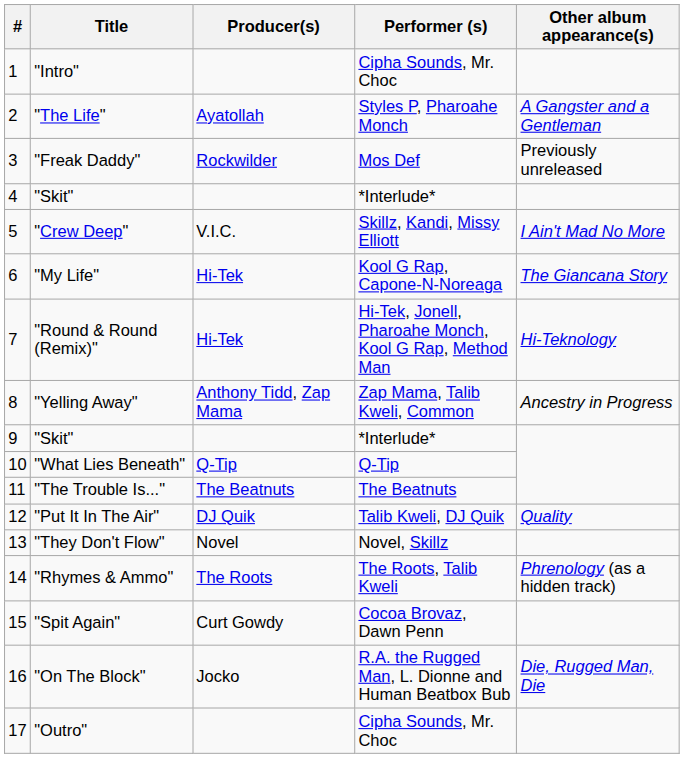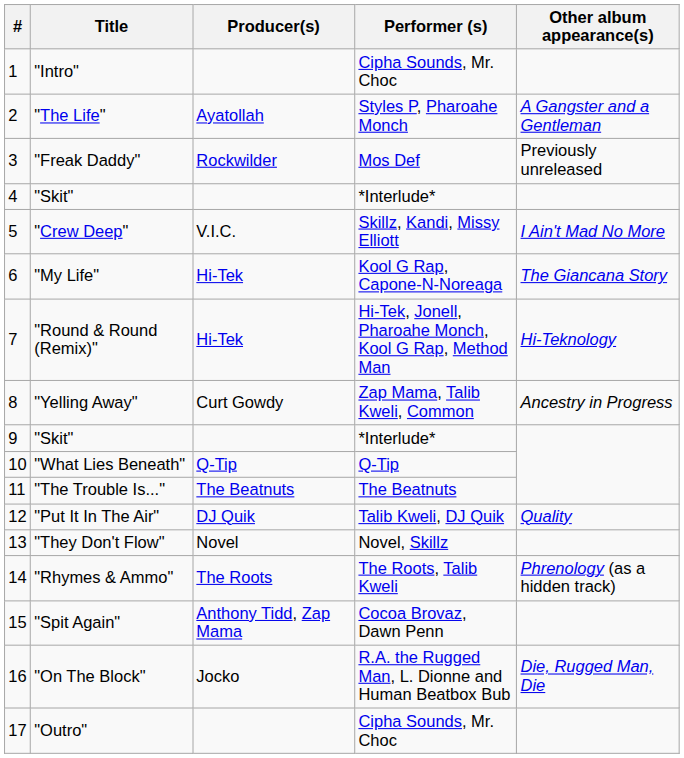(263, 402) Anthony Tidd, Zap Mama -> (240, 402) Curt Gowdy
(240, 622) Curt Gowdy -> (263, 622) Anthony Tidd, Zap Mama
